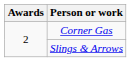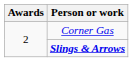(86, 48) normal -> (87, 48) bold
